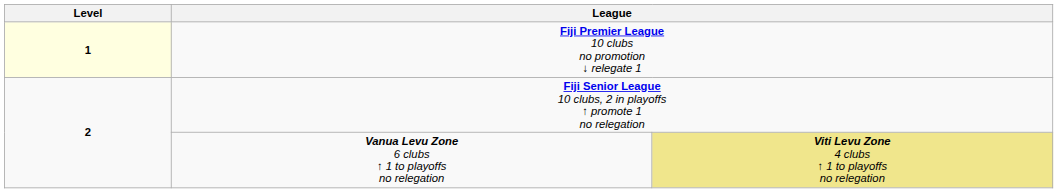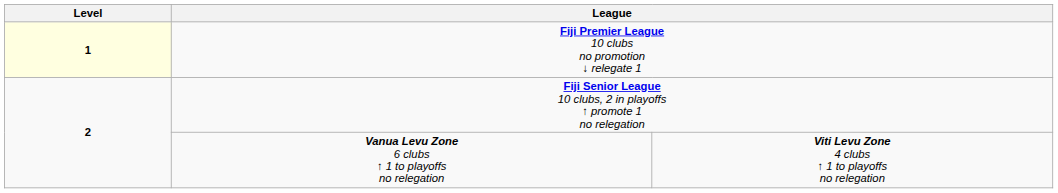(852, 160) khaki background -> (852, 160) no background
